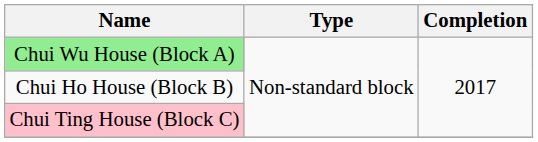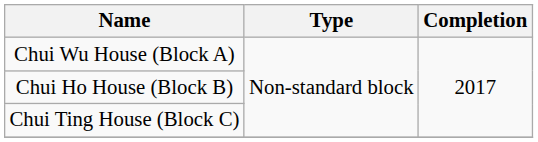(124, 53) lightgreen background -> (124, 53) no background
(124, 119) pink background -> (124, 119) no background
